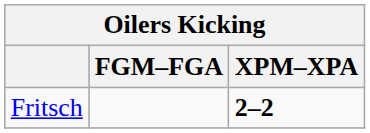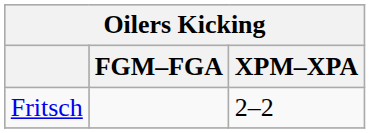(254, 107) bold -> (254, 107) normal
